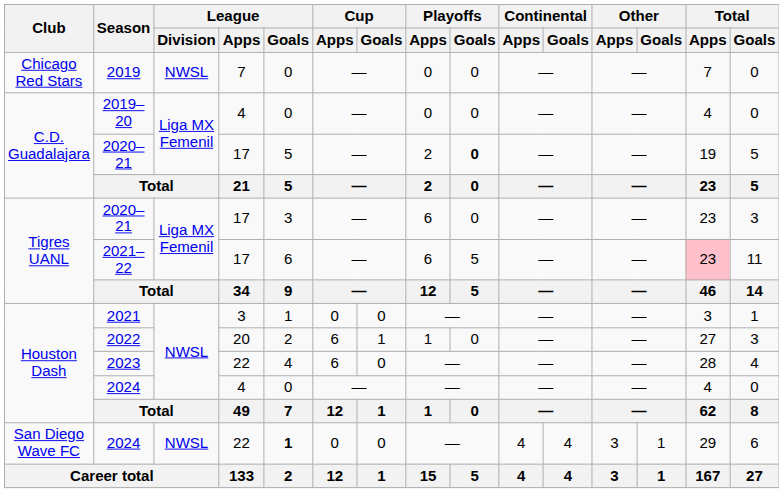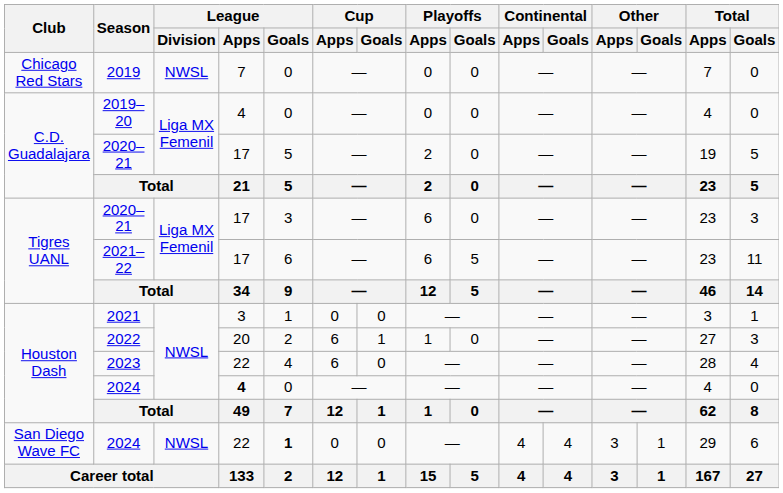(475, 154) bold -> (475, 154) normal
(708, 259) pink background -> (708, 259) no background
(241, 387) normal -> (241, 387) bold
